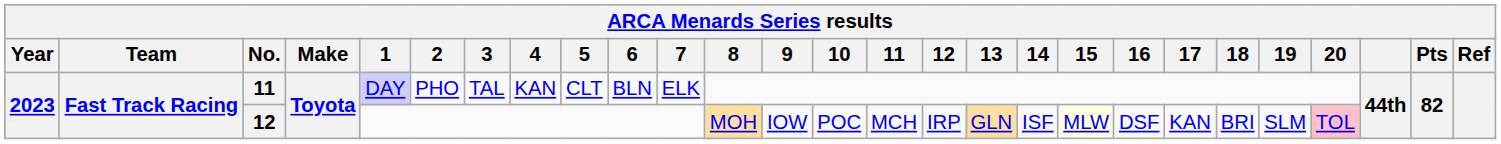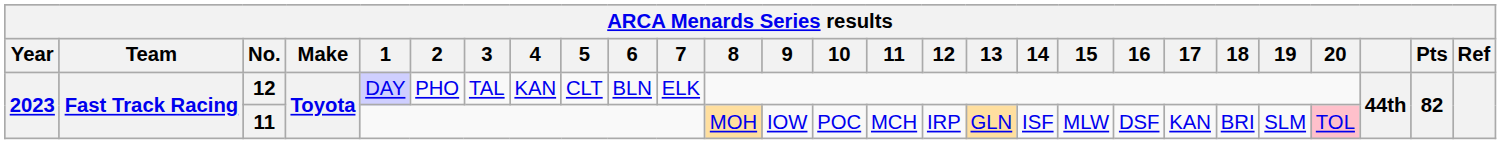(264, 88) 11 -> (264, 88) 12
(264, 122) 12 -> (264, 122) 11
(1086, 122) lightyellow background -> (1086, 122) no background
